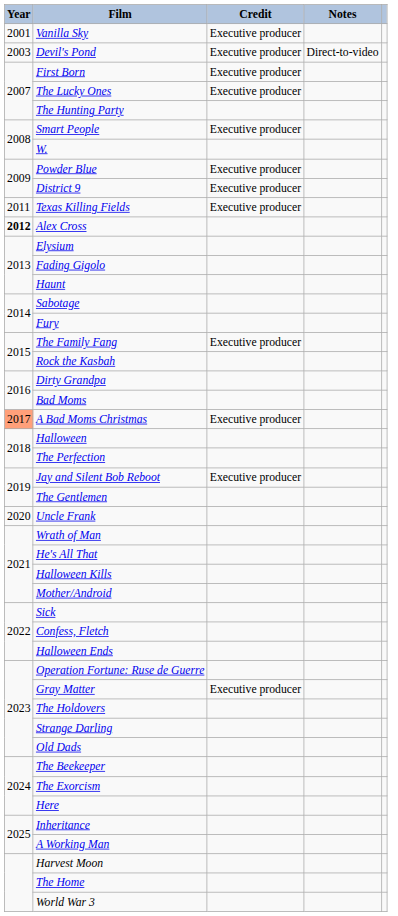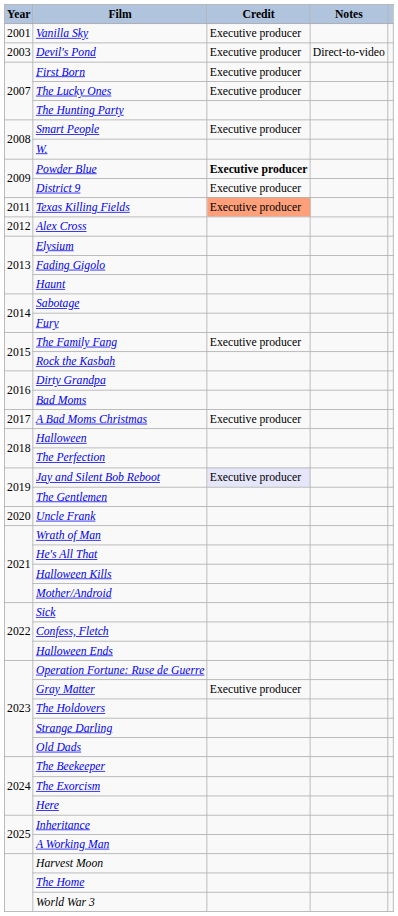(255, 168) normal -> (259, 168) bold
(255, 207) no background -> (255, 207) lightsalmon background
(19, 226) bold -> (19, 226) normal
(19, 419) lightsalmon background -> (19, 419) no background
(255, 477) no background -> (255, 477) lavender background
